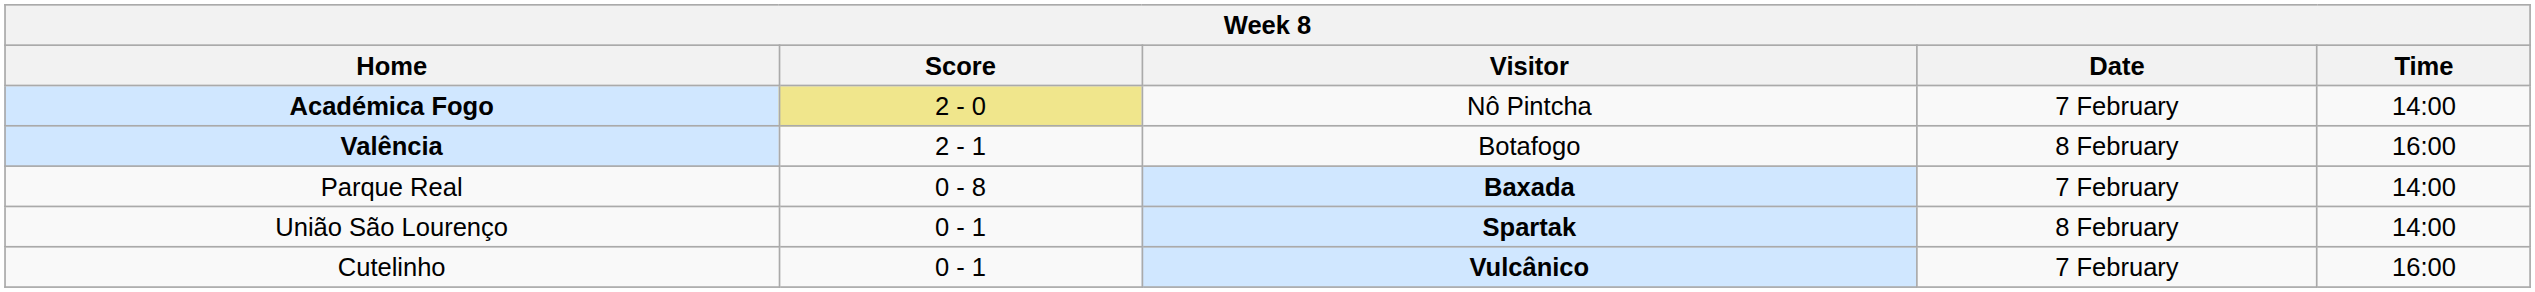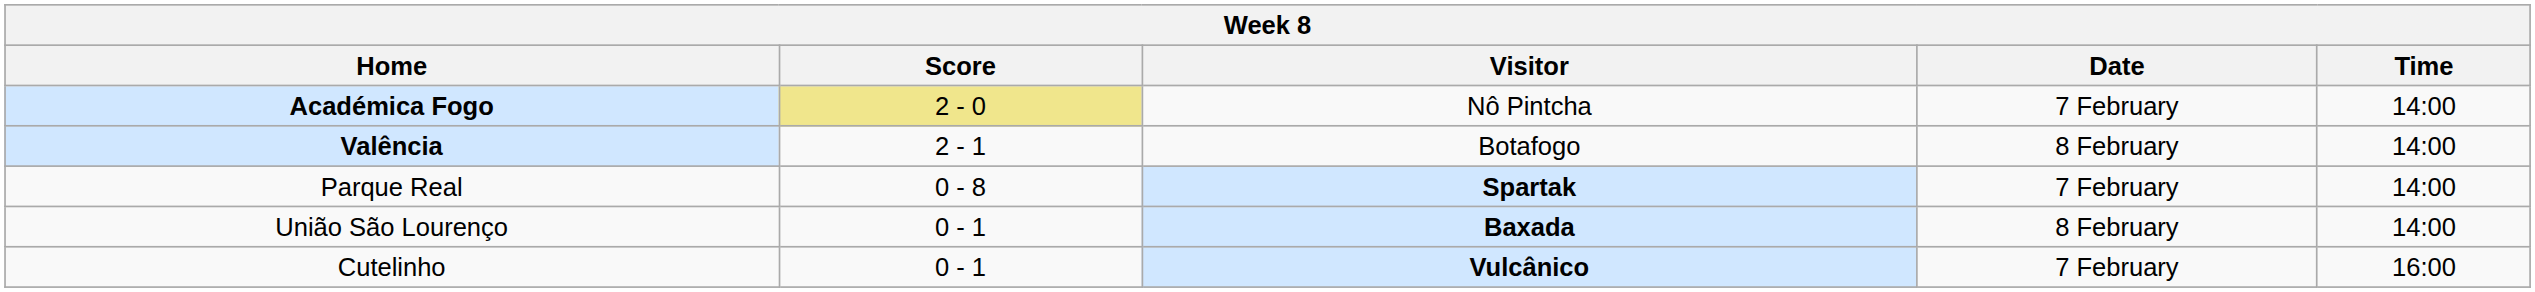(2424, 147) 16:00 -> (2424, 147) 14:00
(1529, 187) Baxada -> (1529, 187) Spartak
(1529, 227) Spartak -> (1529, 227) Baxada
